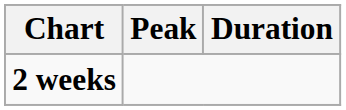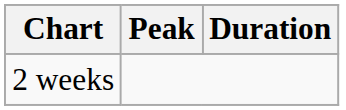(64, 79) bold -> (63, 79) normal
